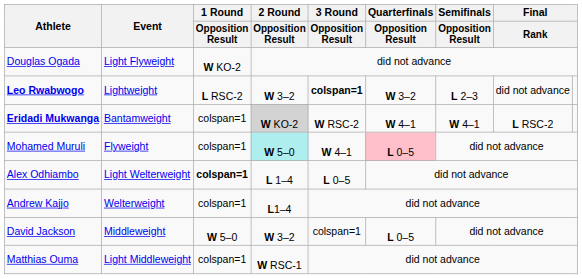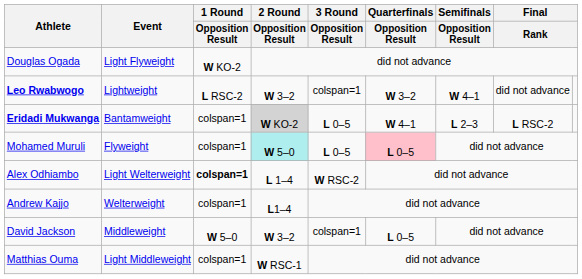(337, 90) bold -> (337, 90) normal
(465, 96) L 2–3 -> (465, 96) W 4–1
(337, 125) W RSC-2 -> (337, 125) L 0–5
(465, 125) W 4–1 -> (465, 125) L 2–3
(337, 153) W 4–1 -> (337, 153) L 0–5
(337, 181) L 0–5 -> (337, 181) W RSC-2
